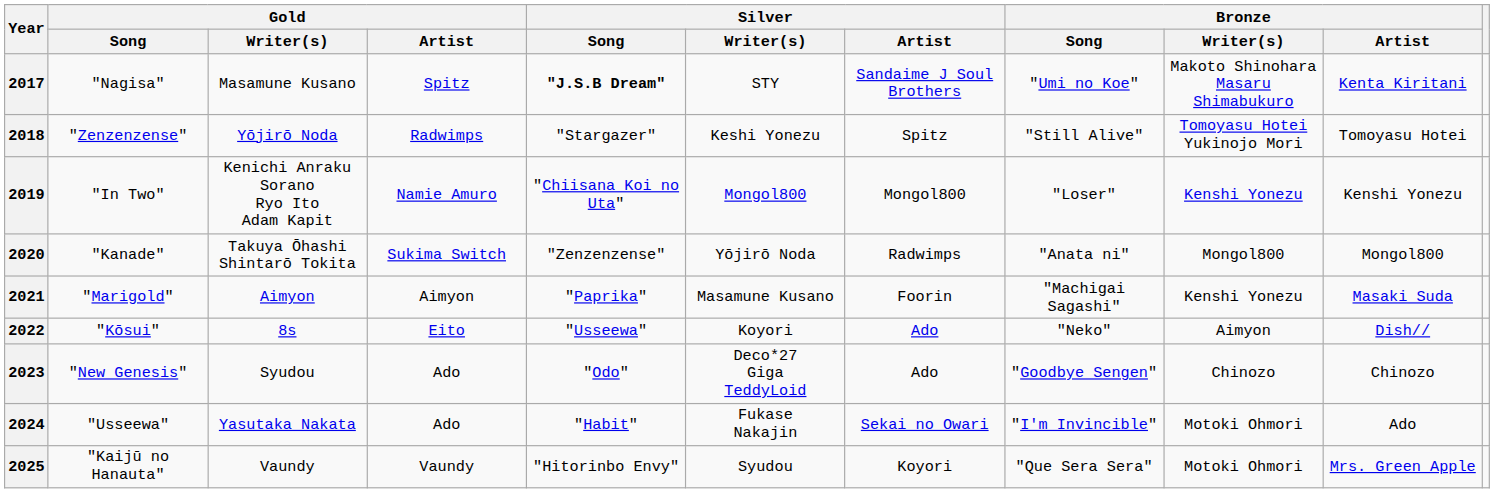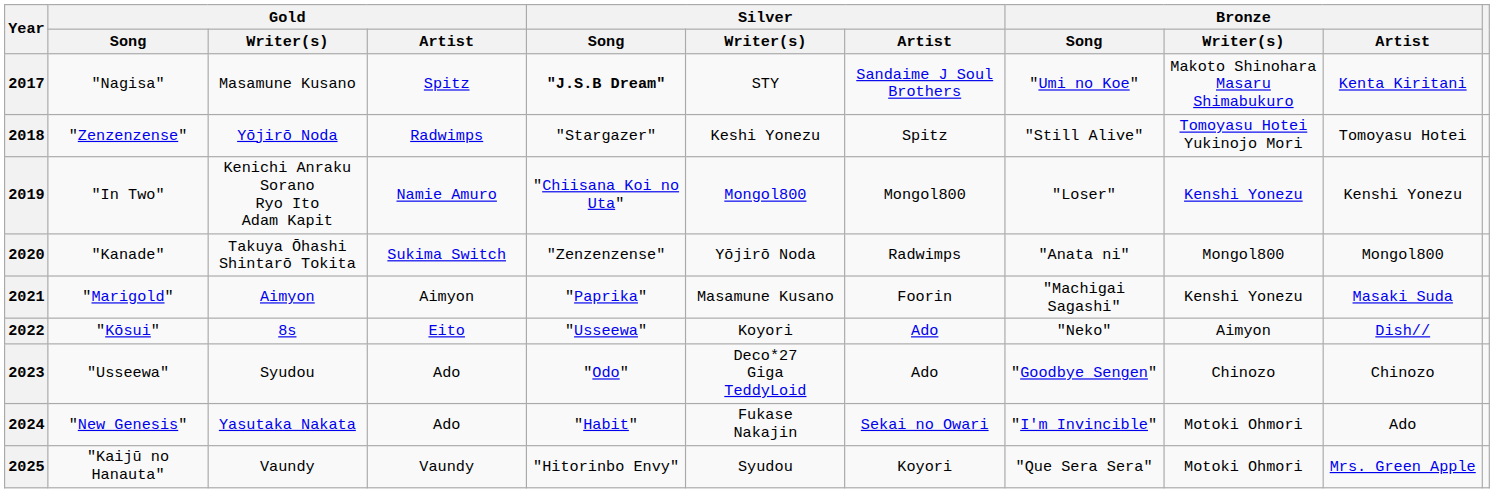(128, 373) "New Genesis" -> (128, 373) "Usseewa"
(128, 424) "Usseewa" -> (128, 424) "New Genesis"
